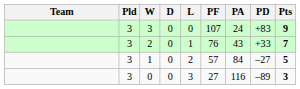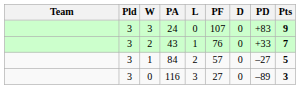columns swapped: (170, 12) <-> (238, 12)
